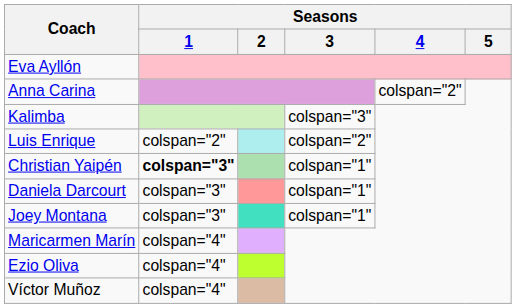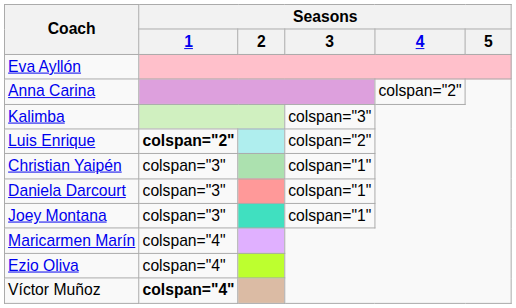(184, 141) normal -> (189, 141) bold
(189, 166) bold -> (184, 166) normal
(184, 290) normal -> (189, 290) bold
